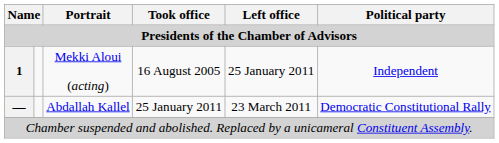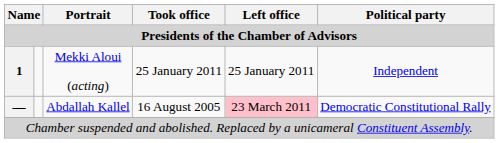(179, 71) 16 August 2005 -> (179, 71) 25 January 2011
(179, 106) 25 January 2011 -> (179, 106) 16 August 2005
(271, 106) no background -> (271, 106) pink background
